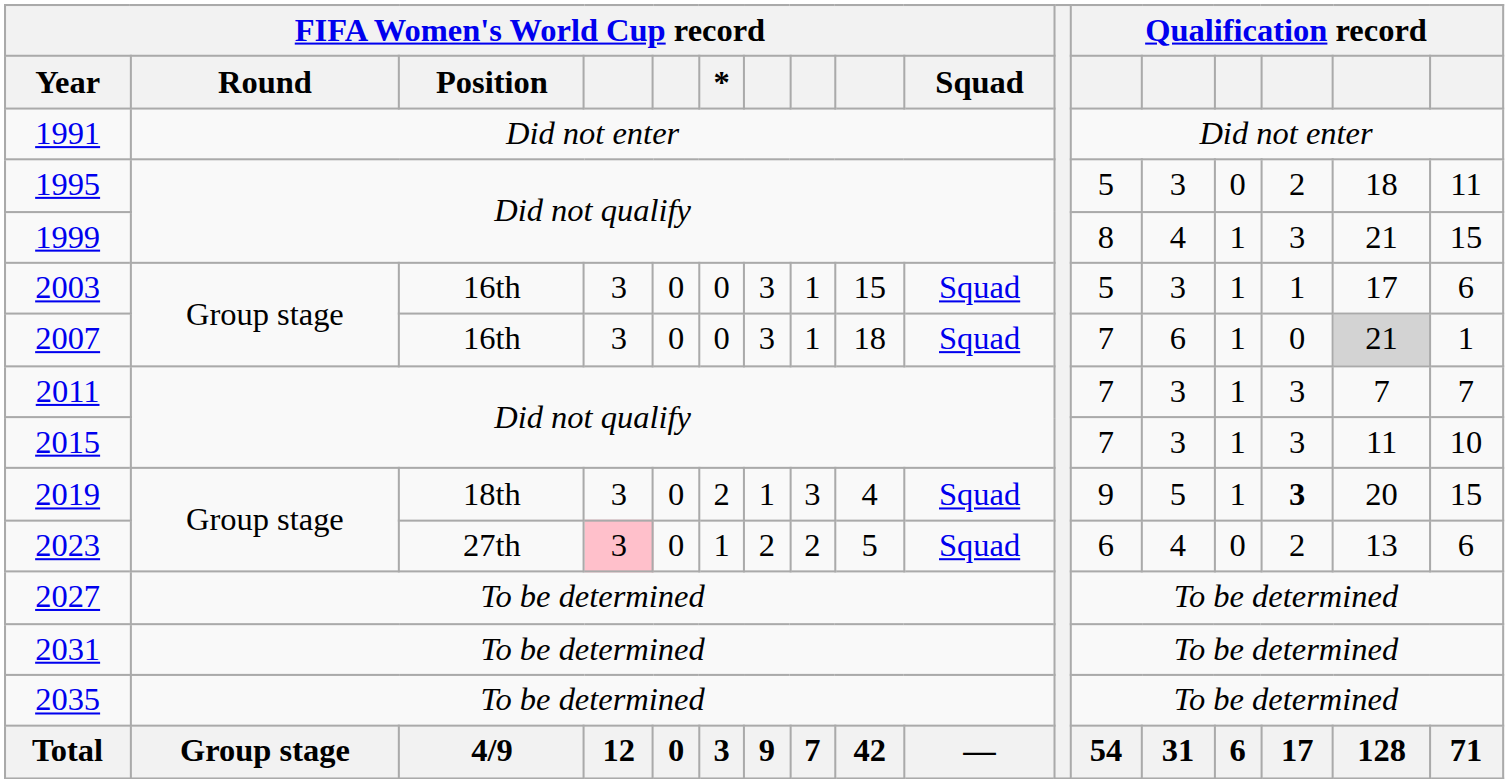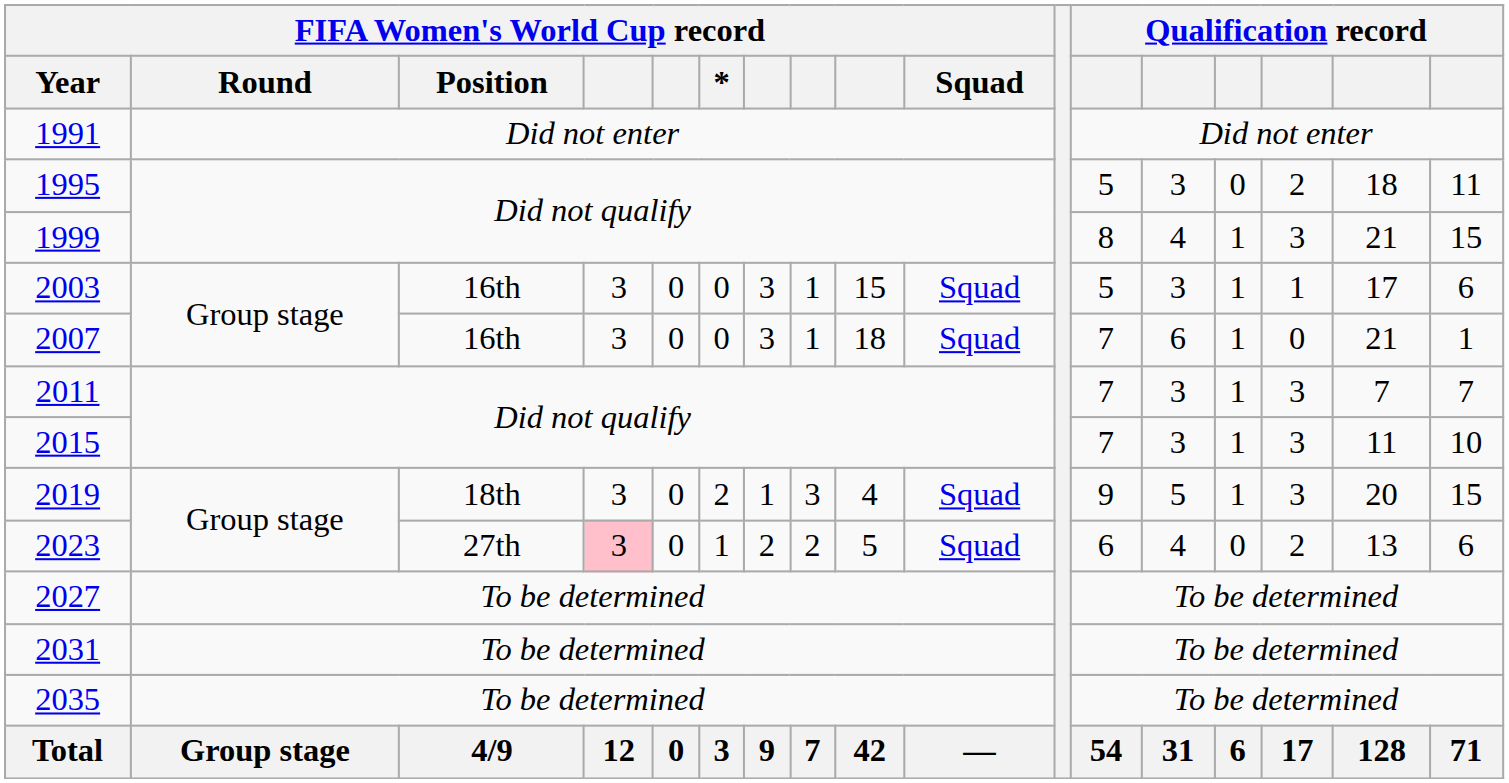(1382, 339) lightgrey background -> (1382, 339) no background
(1297, 493) bold -> (1297, 493) normal
